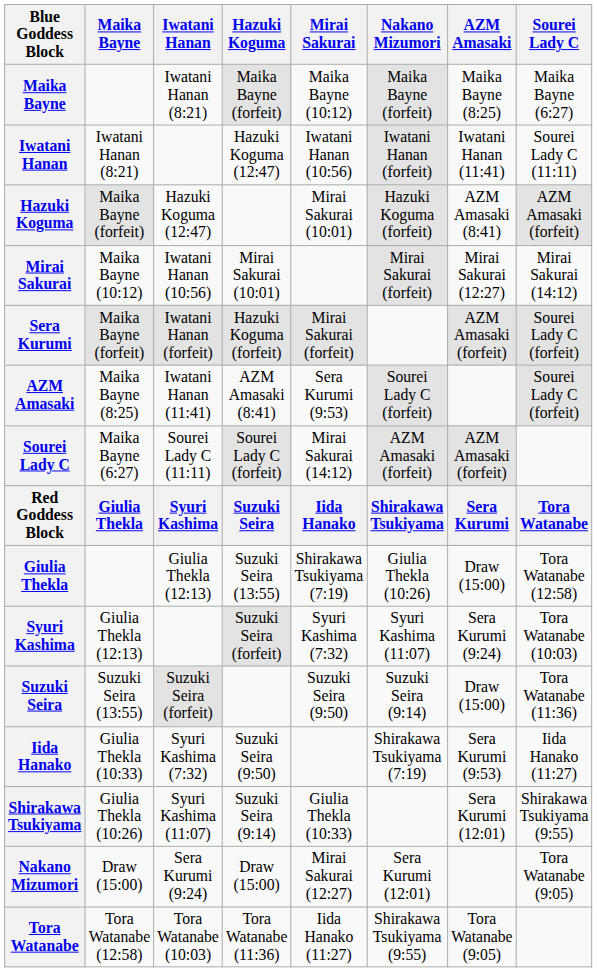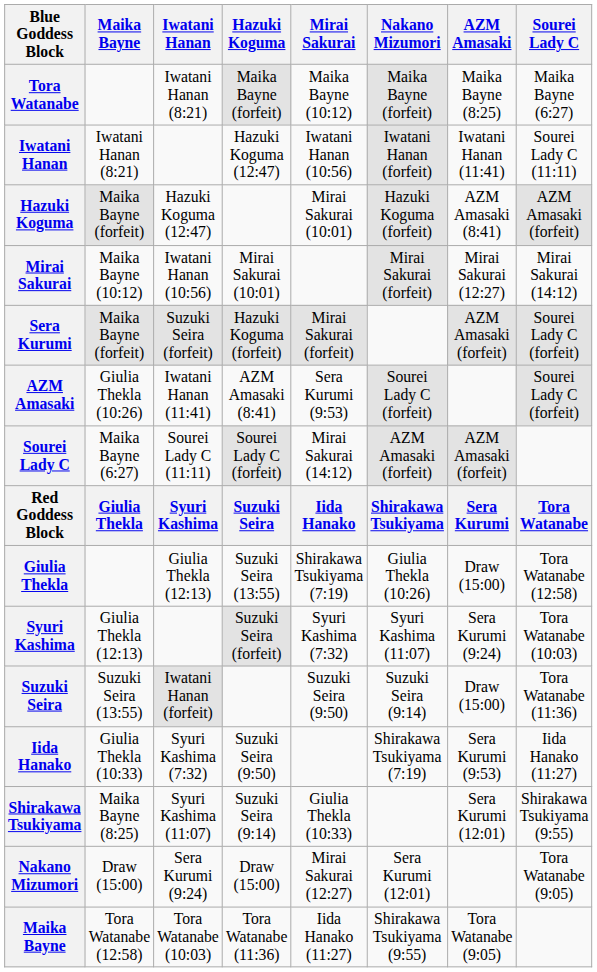(45, 94) Maika Bayne -> (45, 94) Tora Watanabe
(188, 335) Iwatani Hanan (forfeit) -> (188, 335) Suzuki Seira (forfeit)
(119, 395) Maika Bayne (8:25) -> (119, 395) Giulia Thekla (10:26)
(188, 696) Suzuki Seira (forfeit) -> (188, 696) Iwatani Hanan (forfeit)
(119, 816) Giulia Thekla (10:26) -> (119, 816) Maika Bayne (8:25)
(45, 936) Tora Watanabe -> (45, 936) Maika Bayne
